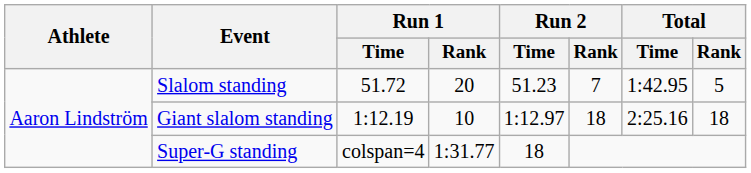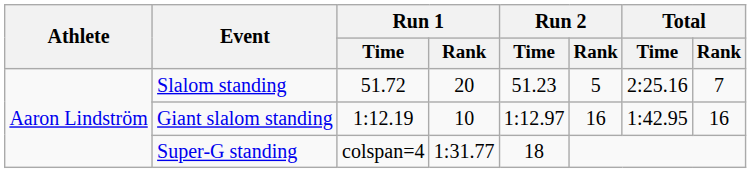(596, 85) 7 -> (596, 85) 5
(657, 85) 1:42.95 -> (657, 85) 2:25.16
(719, 85) 5 -> (719, 85) 7
(596, 118) 18 -> (596, 118) 16
(657, 118) 2:25.16 -> (657, 118) 1:42.95
(719, 118) 18 -> (719, 118) 16
